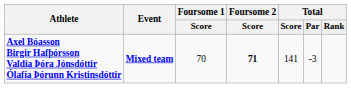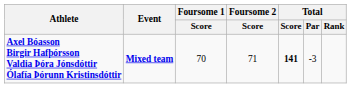(253, 59) bold -> (253, 59) normal
(291, 59) normal -> (291, 59) bold
